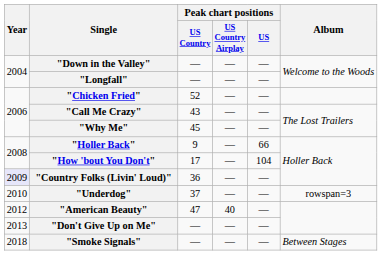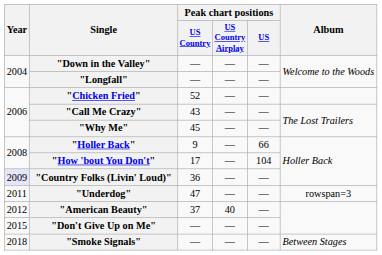(17, 193) 2010 -> (17, 193) 2011
(195, 193) 37 -> (195, 193) 47
(195, 209) 47 -> (195, 209) 37
(17, 226) 2013 -> (17, 226) 2015
